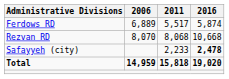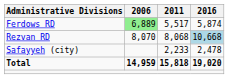(144, 24) no background -> (144, 24) lightgreen background
(207, 37) no background -> (207, 37) lightblue background
(209, 50) bold -> (209, 50) normal
